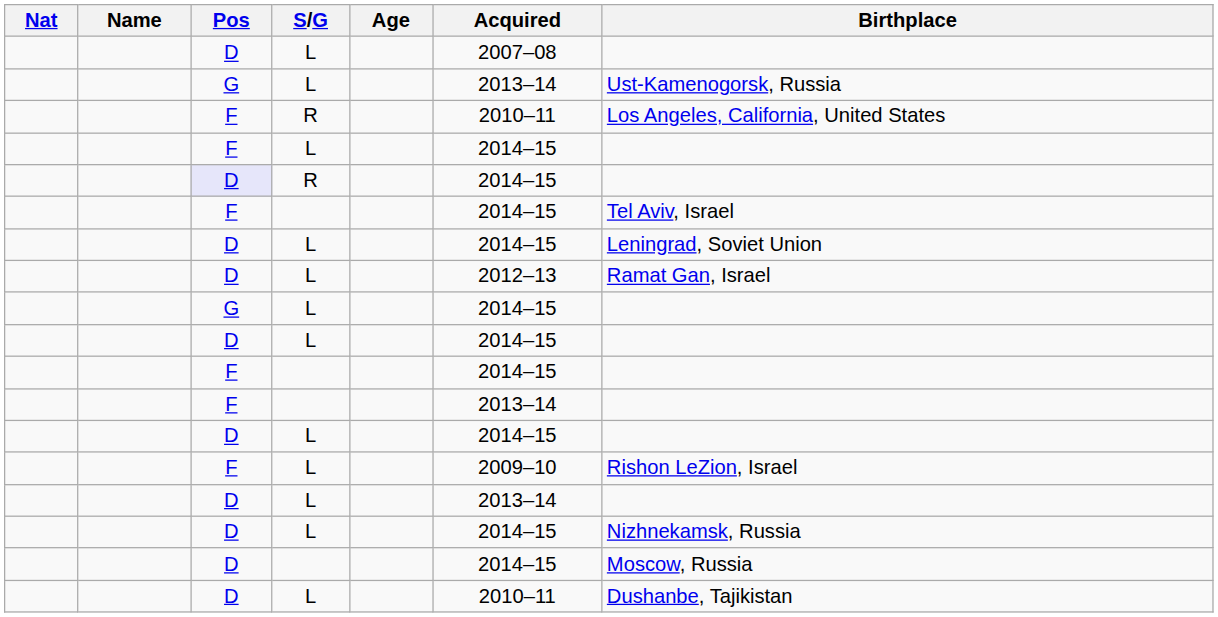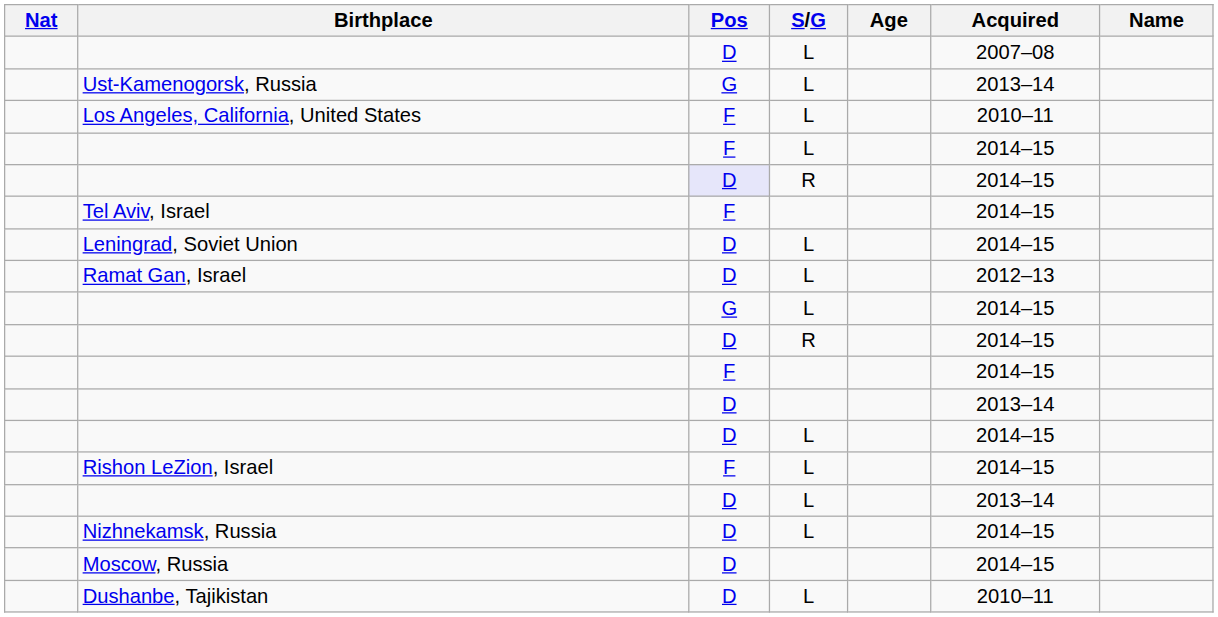columns swapped: (134, 20) <-> (908, 20)
(311, 116) R -> (809, 116) L
(311, 340) L -> (809, 340) R
(231, 404) F -> (729, 404) D
(517, 468) 2009–10 -> (1015, 468) 2014–15
